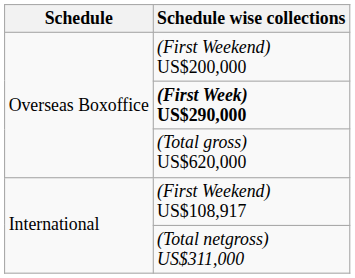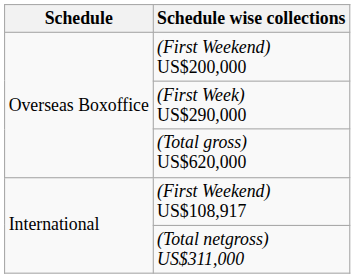(202, 104) bold -> (202, 104) normal
